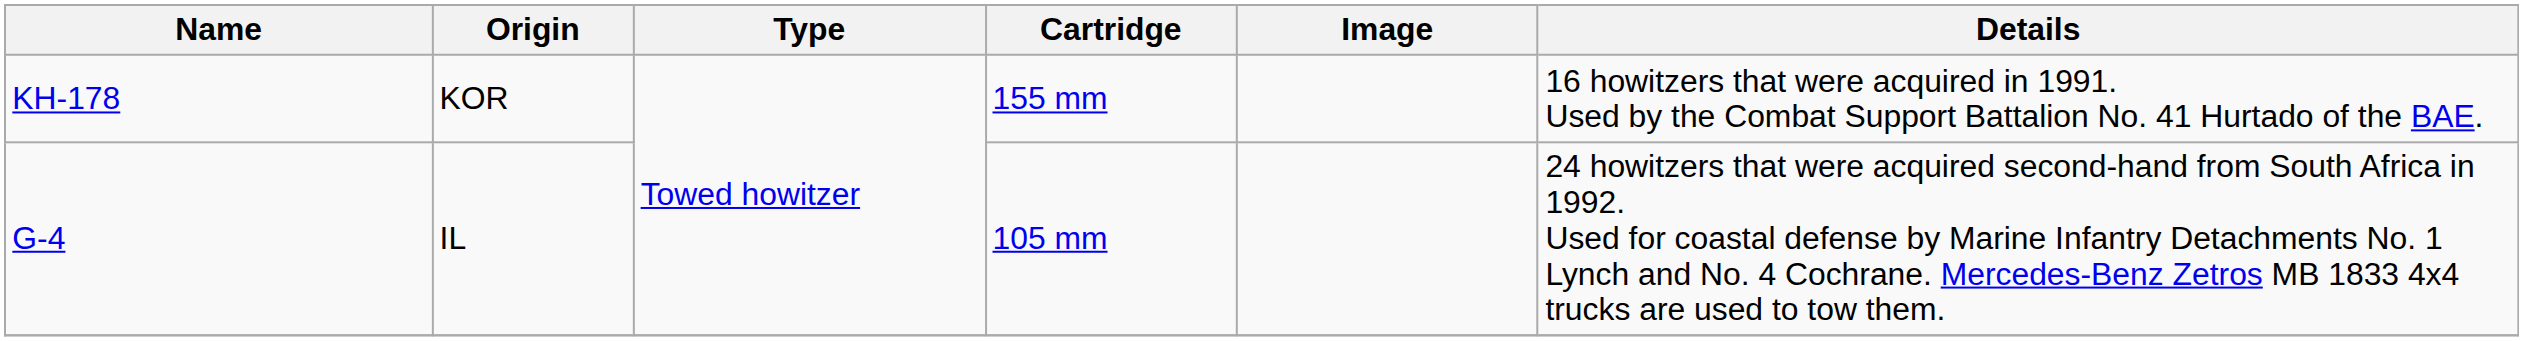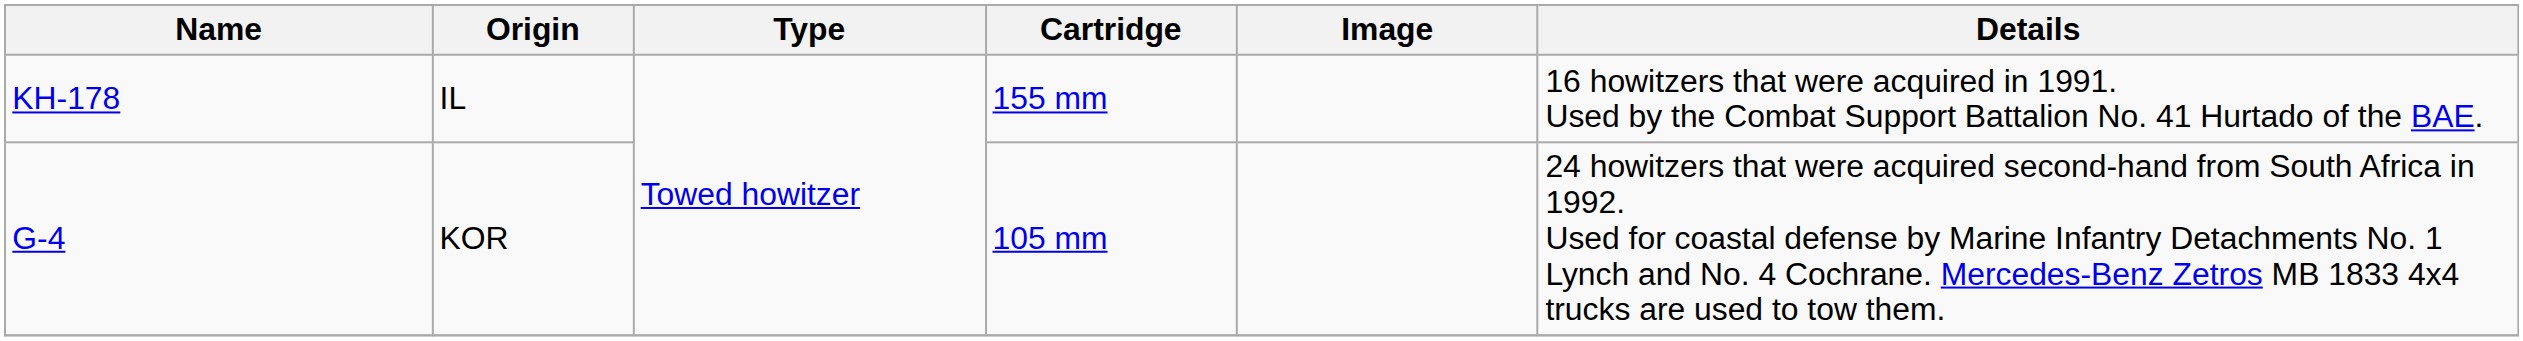(474, 98) KOR -> (453, 98) IL
(453, 238) IL -> (474, 238) KOR
